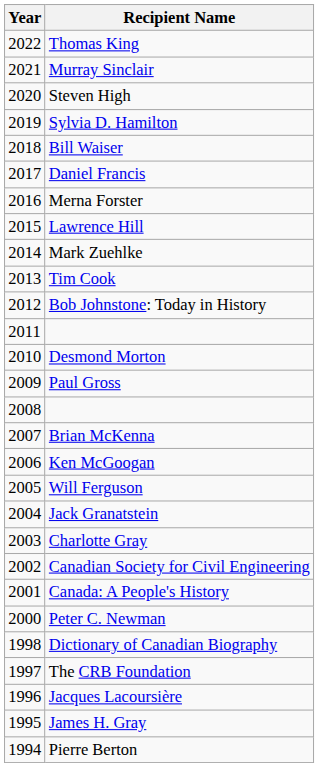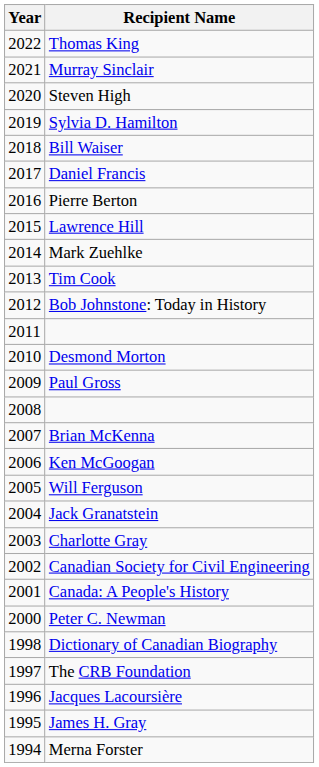(96, 200) Merna Forster -> (93, 200) Pierre Berton
(93, 749) Pierre Berton -> (96, 749) Merna Forster
